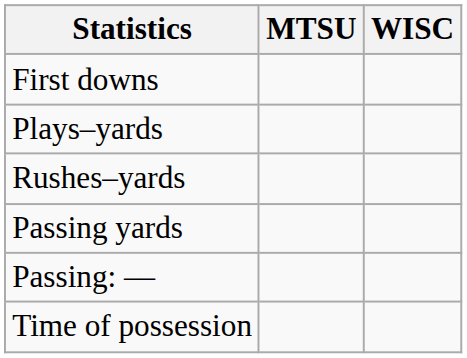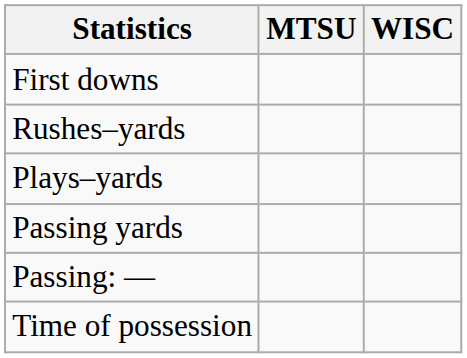rows swapped: (88, 128) <-> (99, 177)
